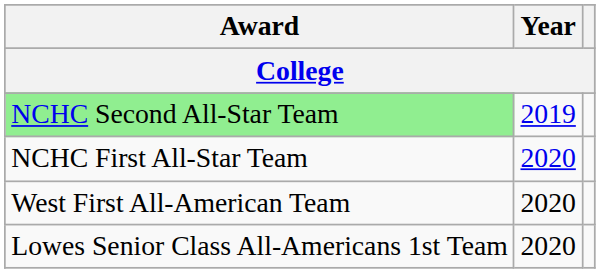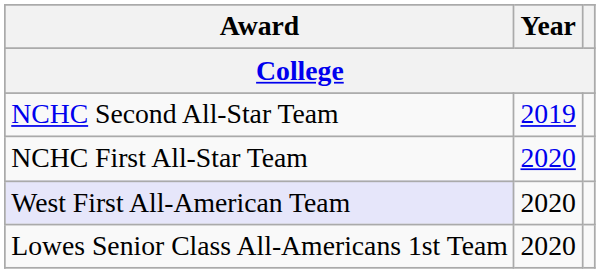(175, 114) lightgreen background -> (175, 114) no background
(181, 202) no background -> (181, 202) lavender background
